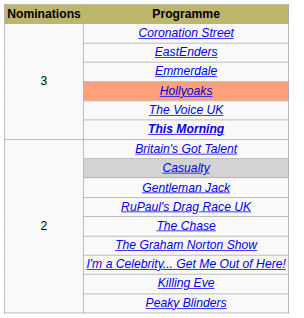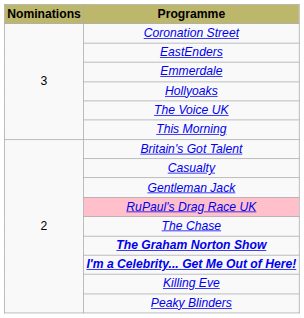(186, 91) lightsalmon background -> (191, 91) no background
(186, 129) bold -> (191, 129) normal
(186, 168) lightgrey background -> (191, 168) no background
(186, 206) no background -> (191, 206) pink background
(186, 245) normal -> (191, 245) bold
(186, 264) normal -> (191, 264) bold
